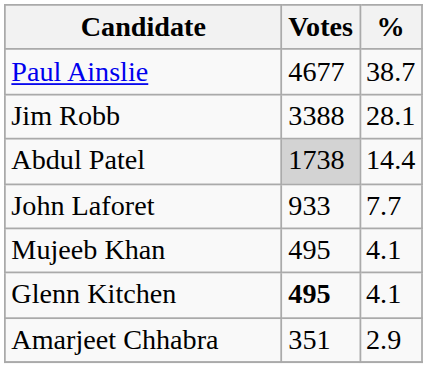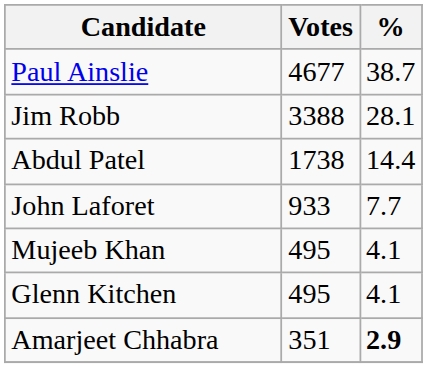(317, 160) lightgrey background -> (317, 160) no background
(309, 294) bold -> (309, 294) normal
(384, 339) normal -> (384, 339) bold
